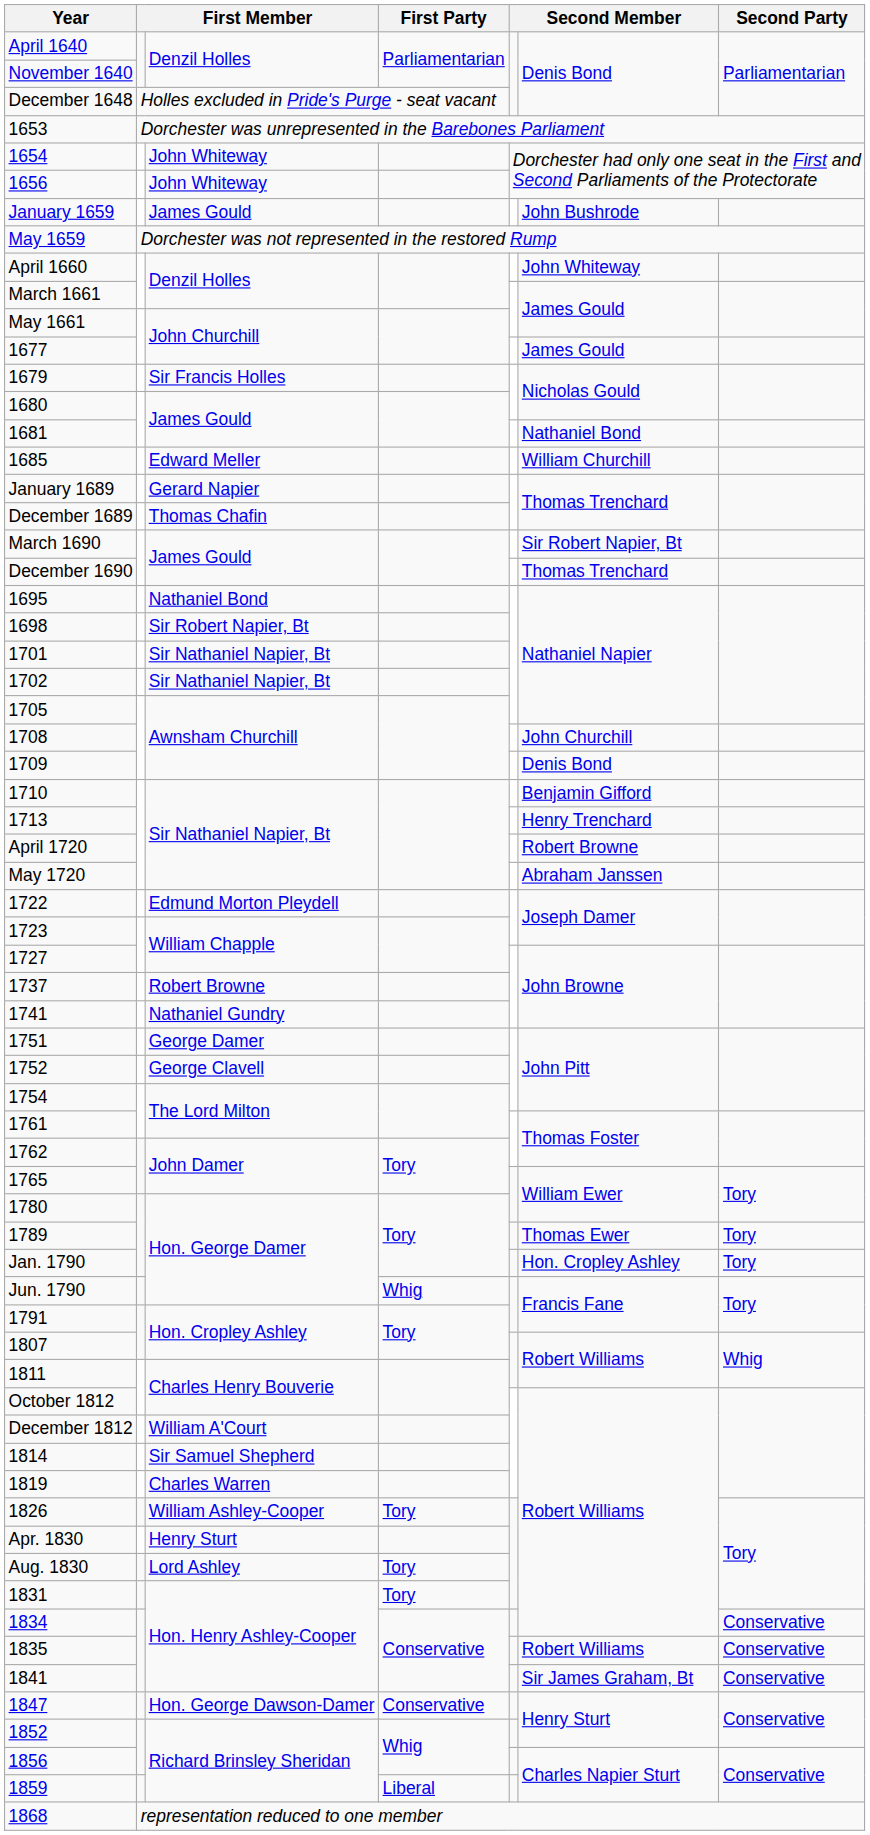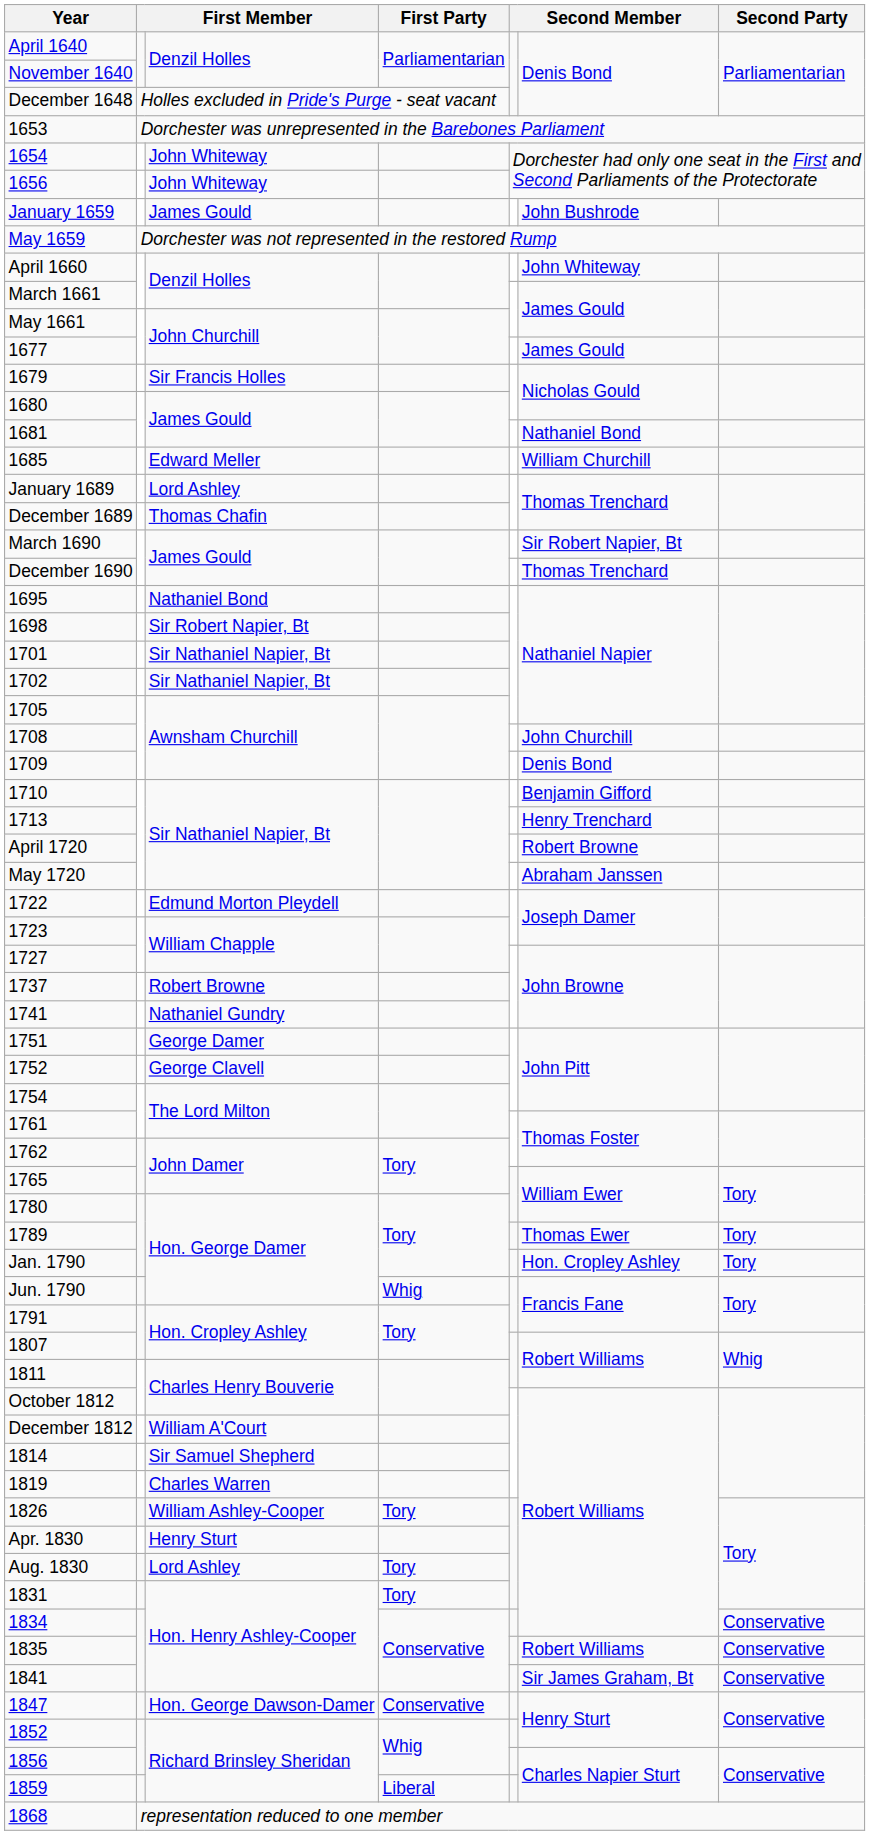(204, 488) Gerard Napier -> (194, 488) Lord Ashley
